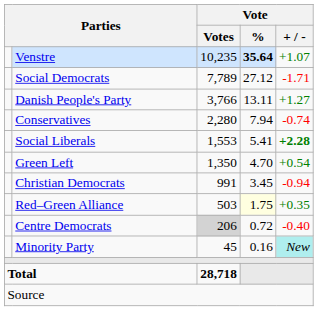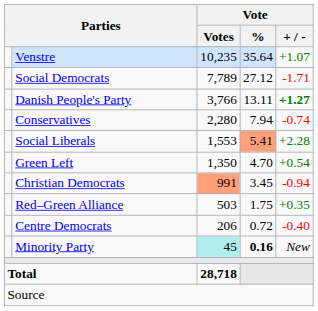(258, 57) bold -> (258, 57) normal
(294, 99) normal -> (294, 99) bold
(261, 141) no background -> (261, 141) lightsalmon background
(294, 141) bold -> (294, 141) normal
(227, 183) no background -> (227, 183) lightsalmon background
(261, 204) lightyellow background -> (261, 204) no background
(227, 225) lightgrey background -> (227, 225) no background
(230, 246) no background -> (230, 246) paleturquoise background
(261, 246) normal -> (261, 246) bold
(298, 246) paleturquoise background -> (298, 246) no background
